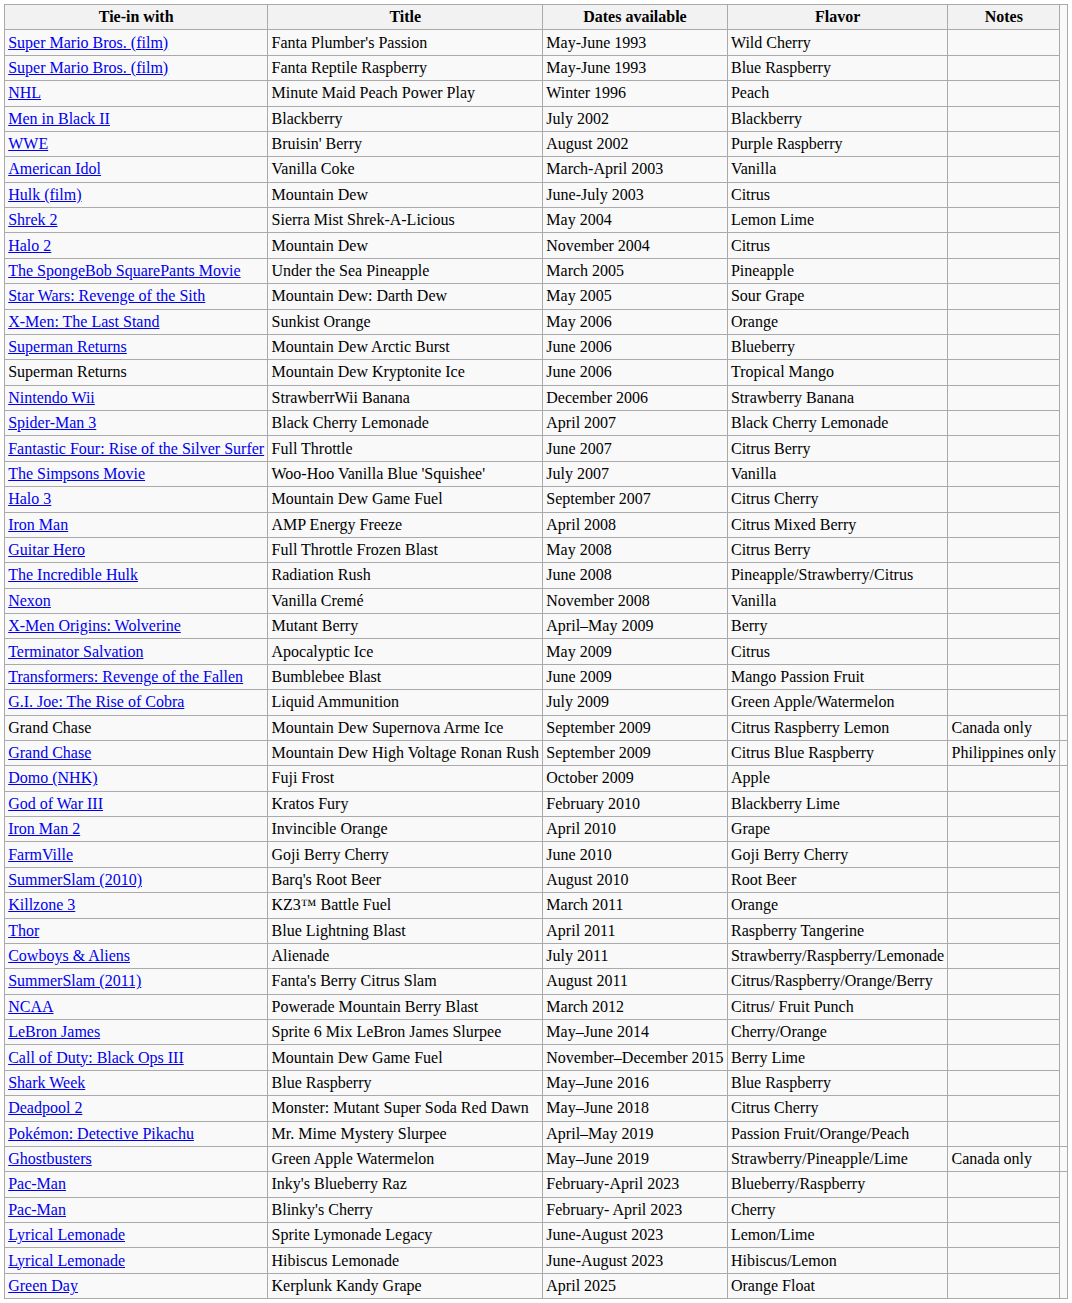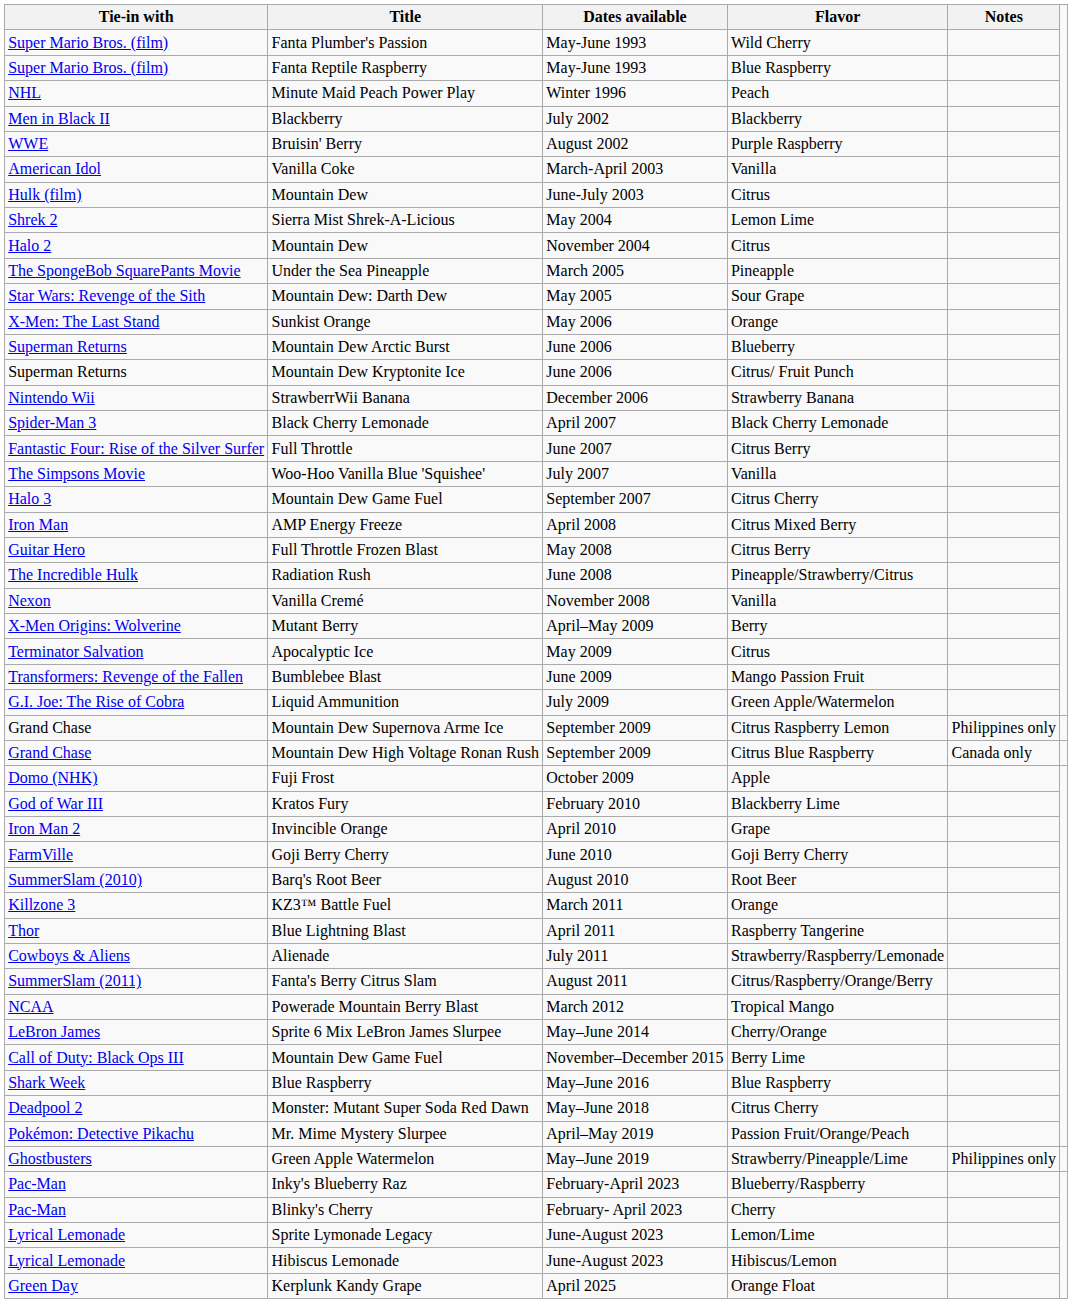(782, 372) Tropical Mango -> (792, 372) Citrus/ Fruit Punch
(992, 727) Canada only -> (1004, 727) Philippines only
(1004, 753) Philippines only -> (992, 753) Canada only
(792, 1006) Citrus/ Fruit Punch -> (782, 1006) Tropical Mango
(992, 1159) Canada only -> (1004, 1159) Philippines only
